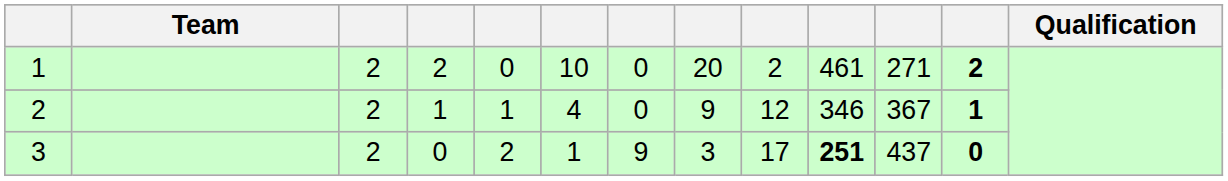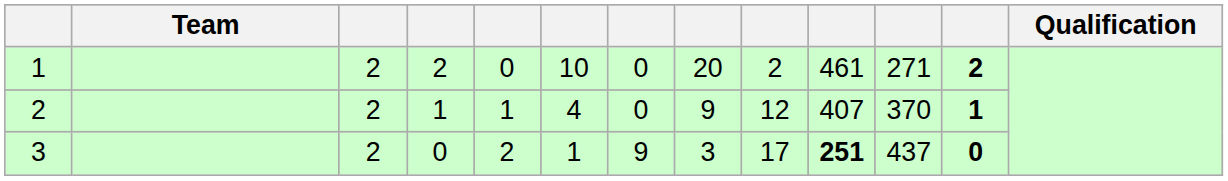(842, 110) 346 -> (842, 110) 407
(909, 110) 367 -> (909, 110) 370
